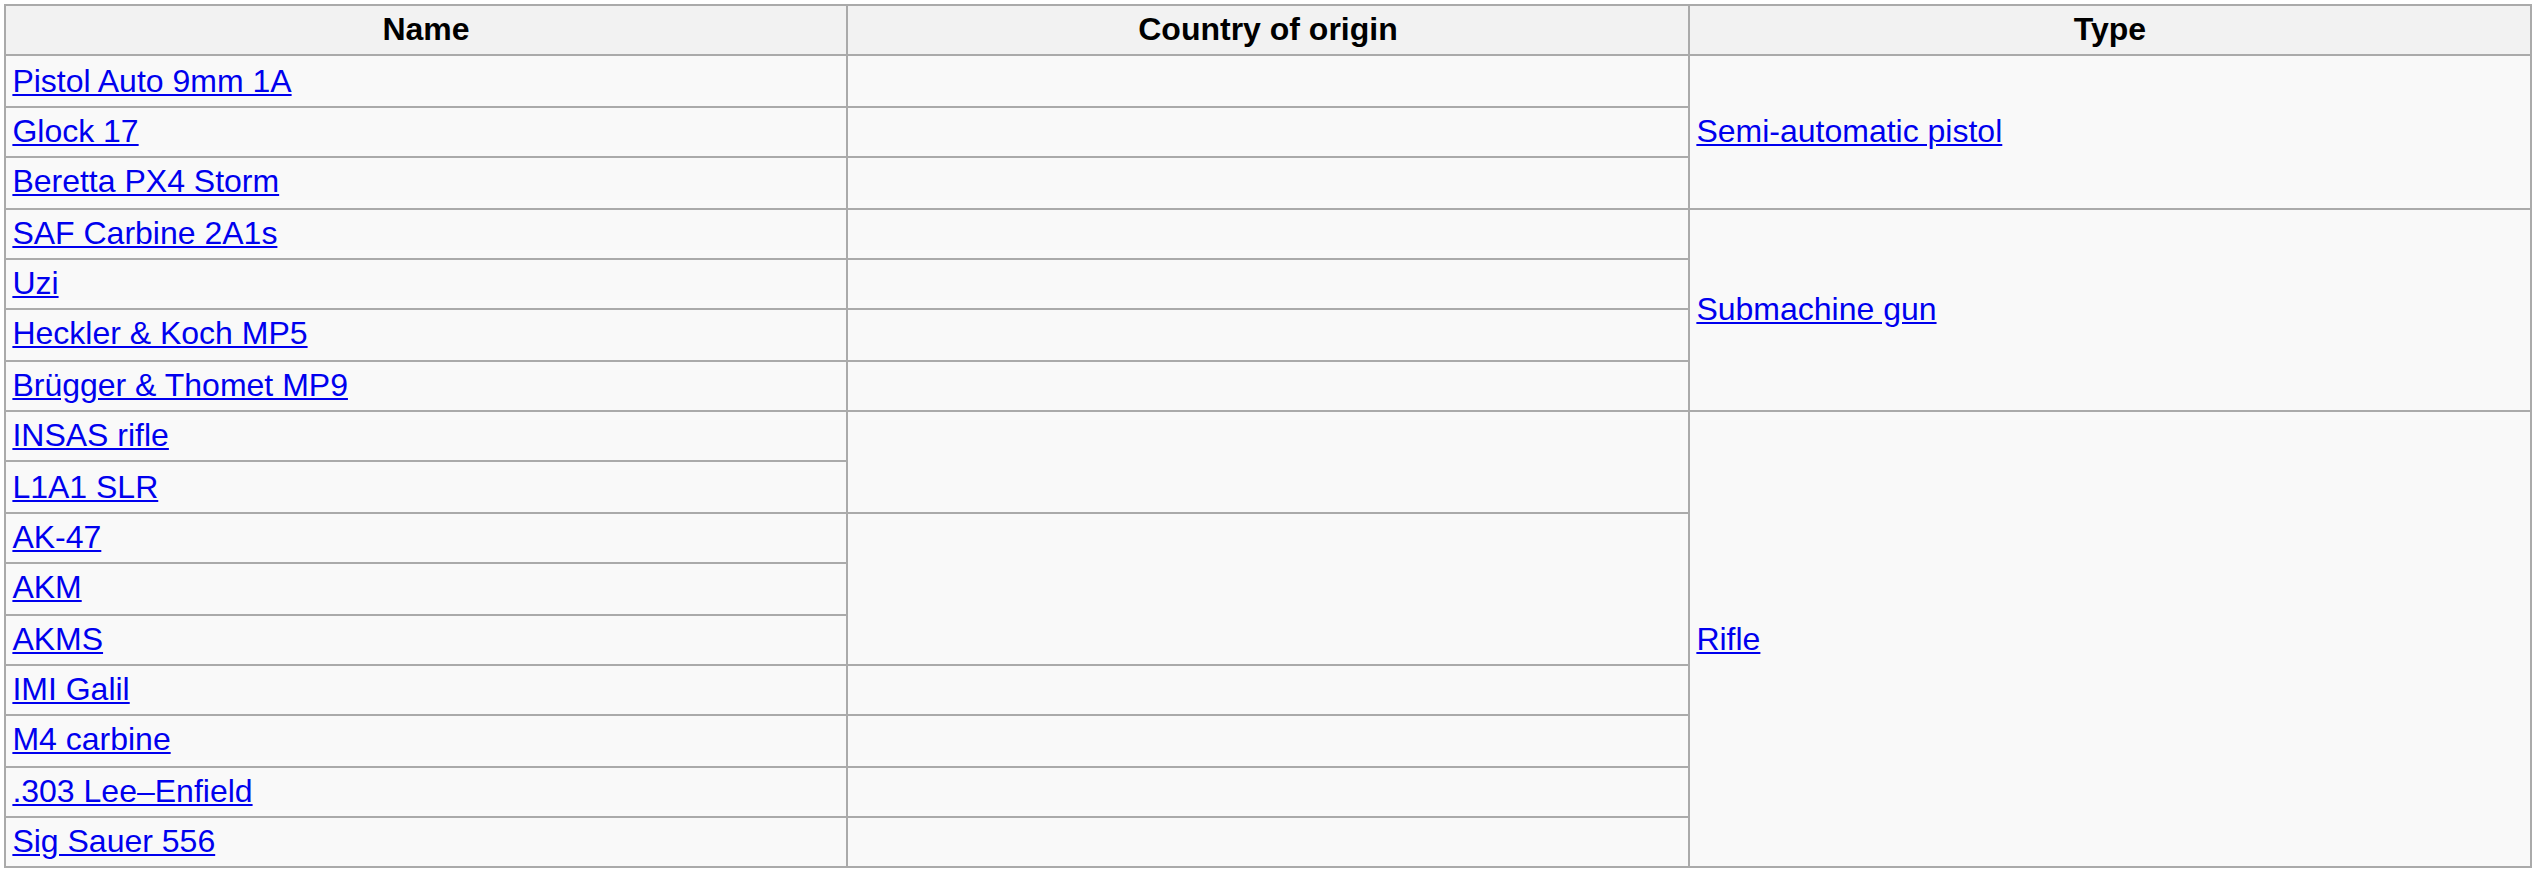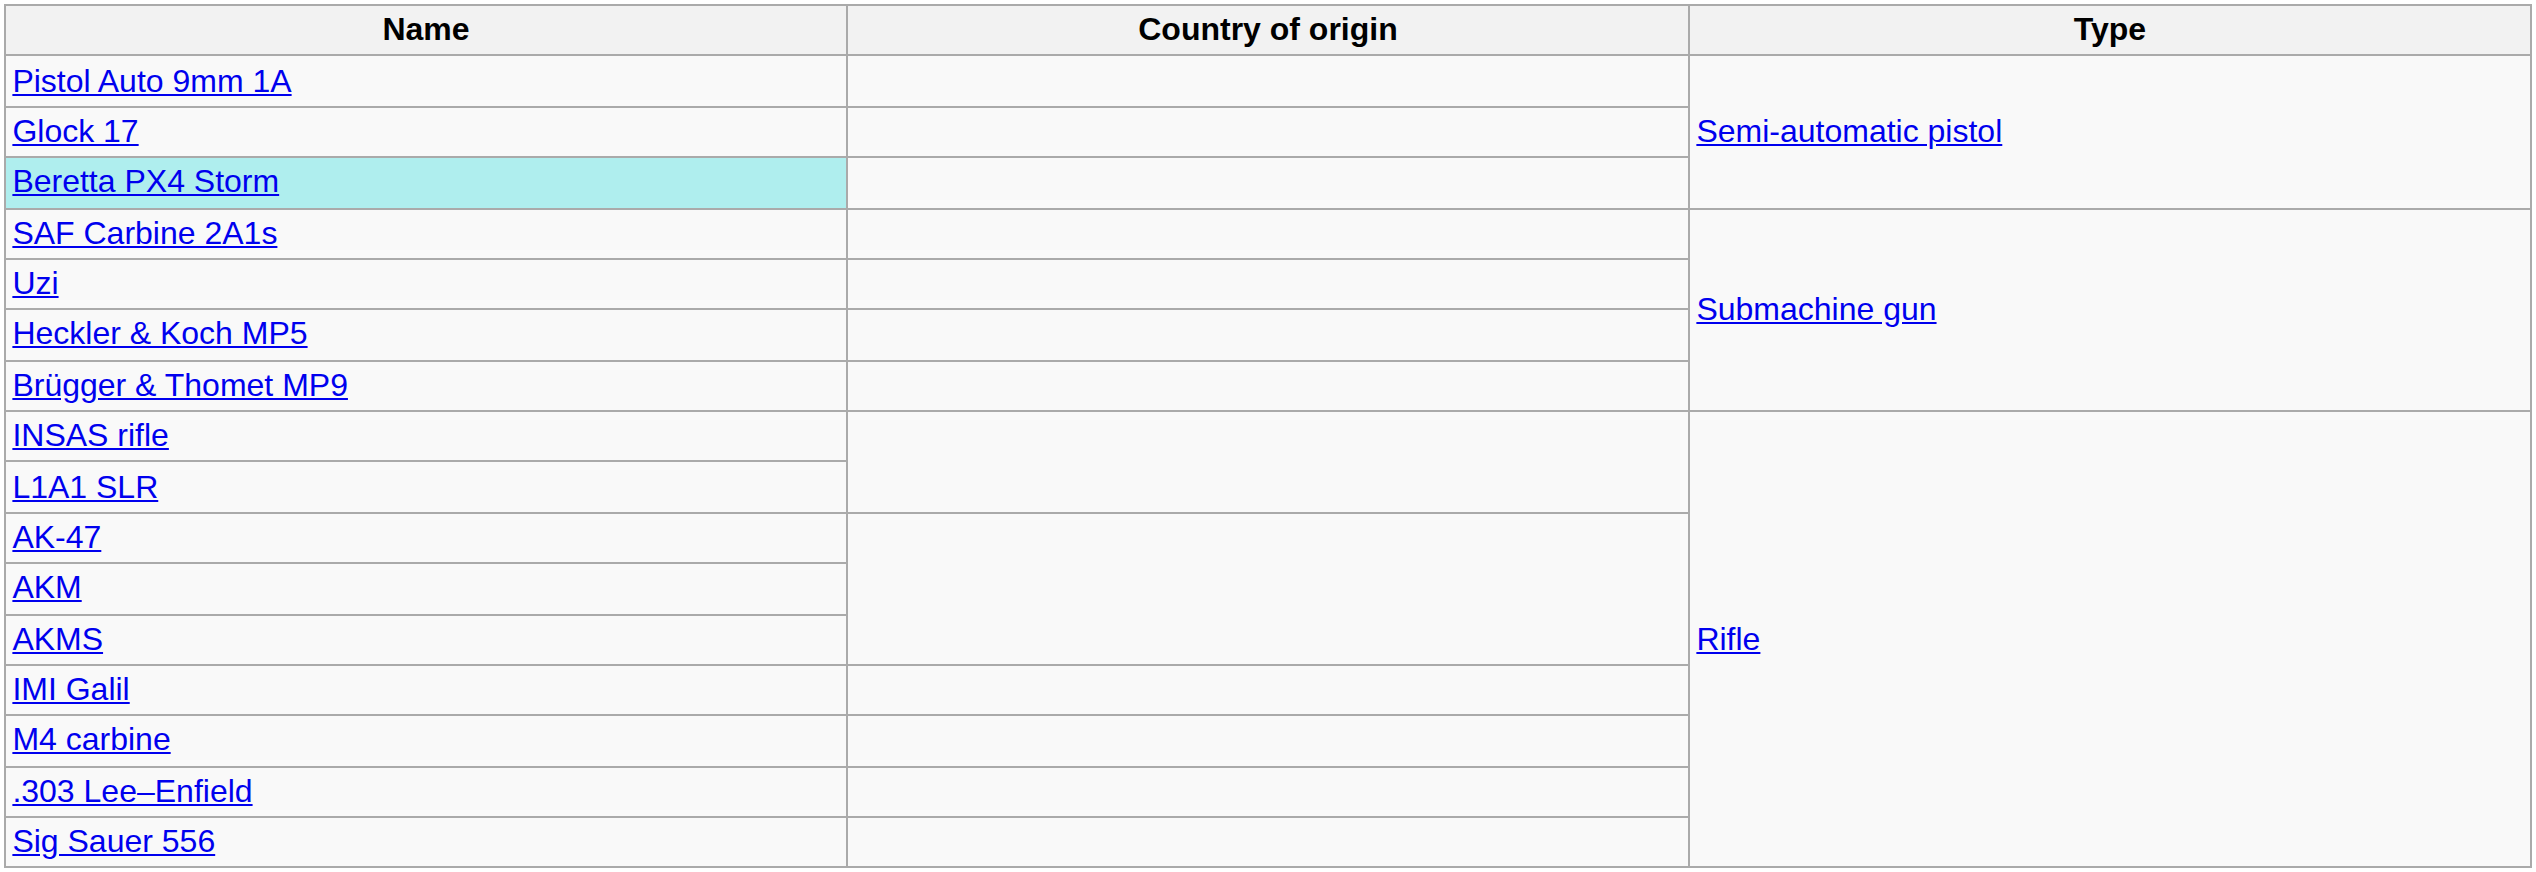(146, 182) no background -> (146, 182) paleturquoise background
